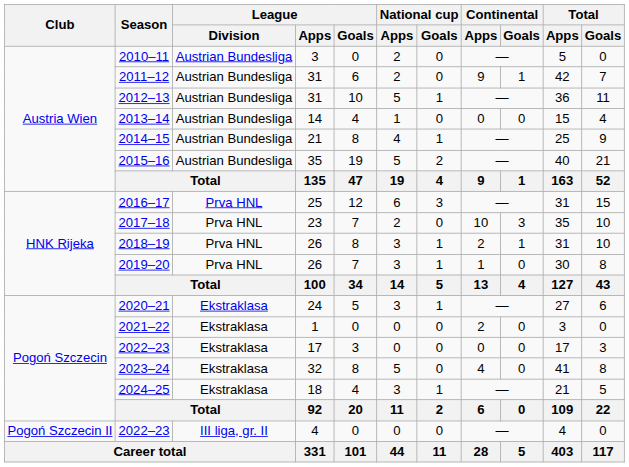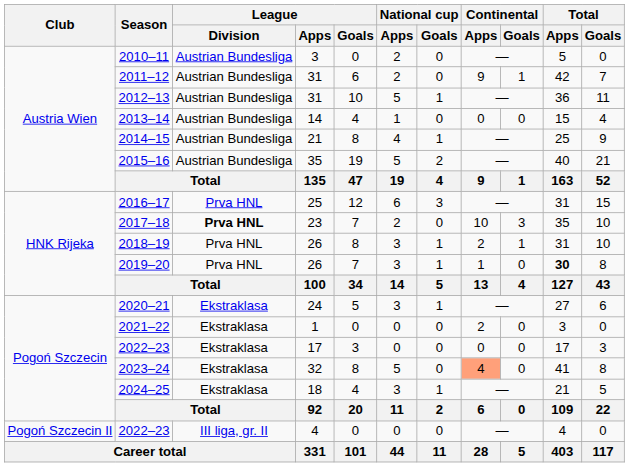(234, 222) normal -> (234, 222) bold
(562, 264) normal -> (562, 264) bold
(481, 368) no background -> (481, 368) lightsalmon background
